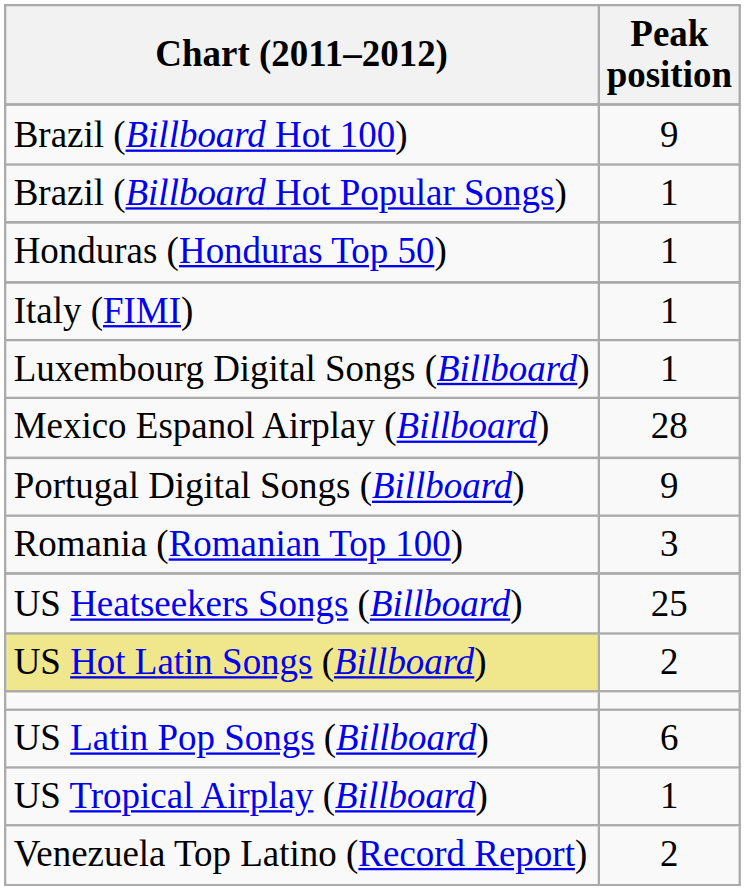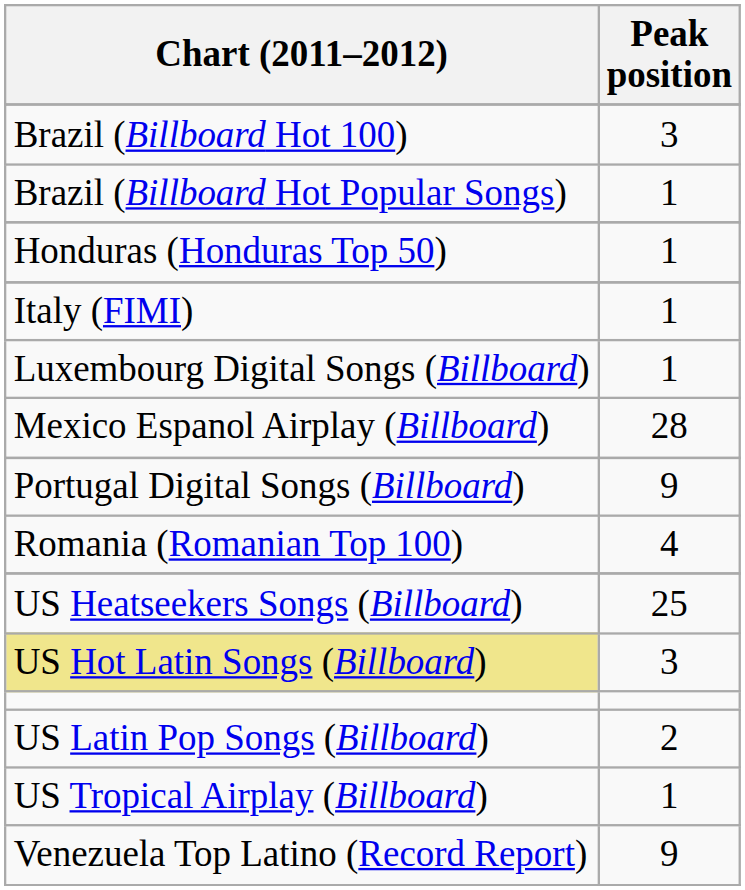(669, 134) 9 -> (669, 134) 3
(669, 544) 3 -> (669, 544) 4
(669, 661) 2 -> (669, 661) 3
(669, 737) 6 -> (669, 737) 2
(669, 854) 2 -> (669, 854) 9
